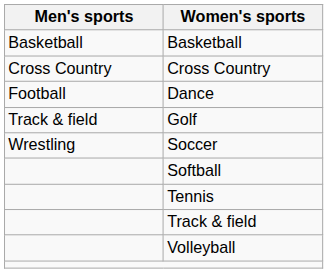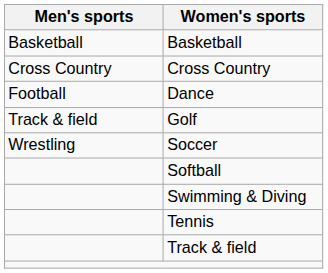+ row: (237, 196)
- row: (201, 247)
